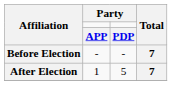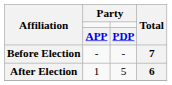(152, 71) 7 -> (152, 71) 6
